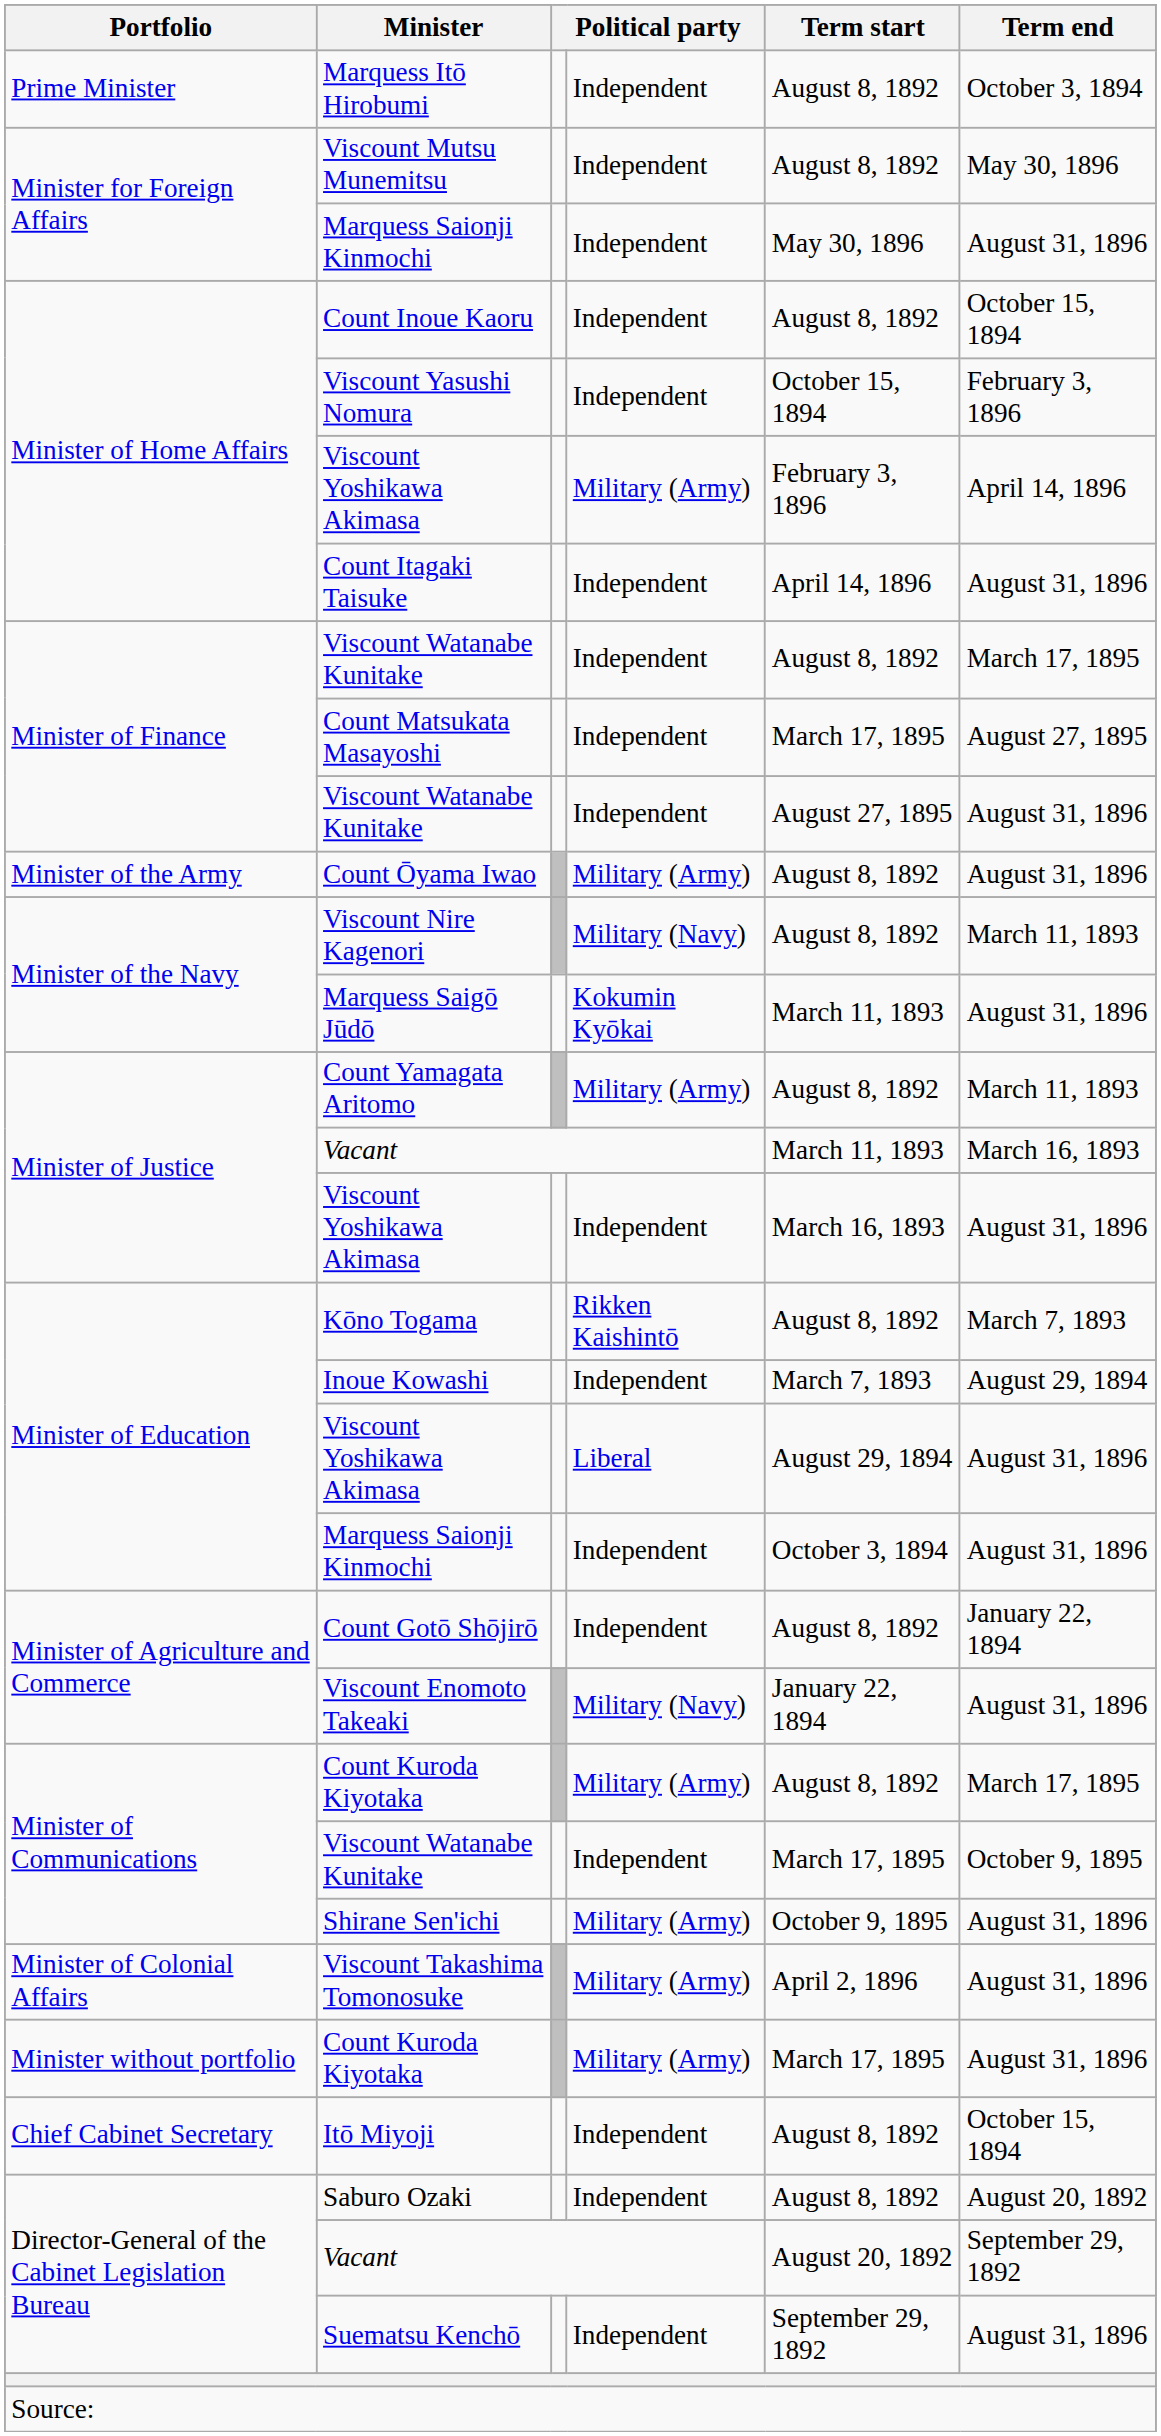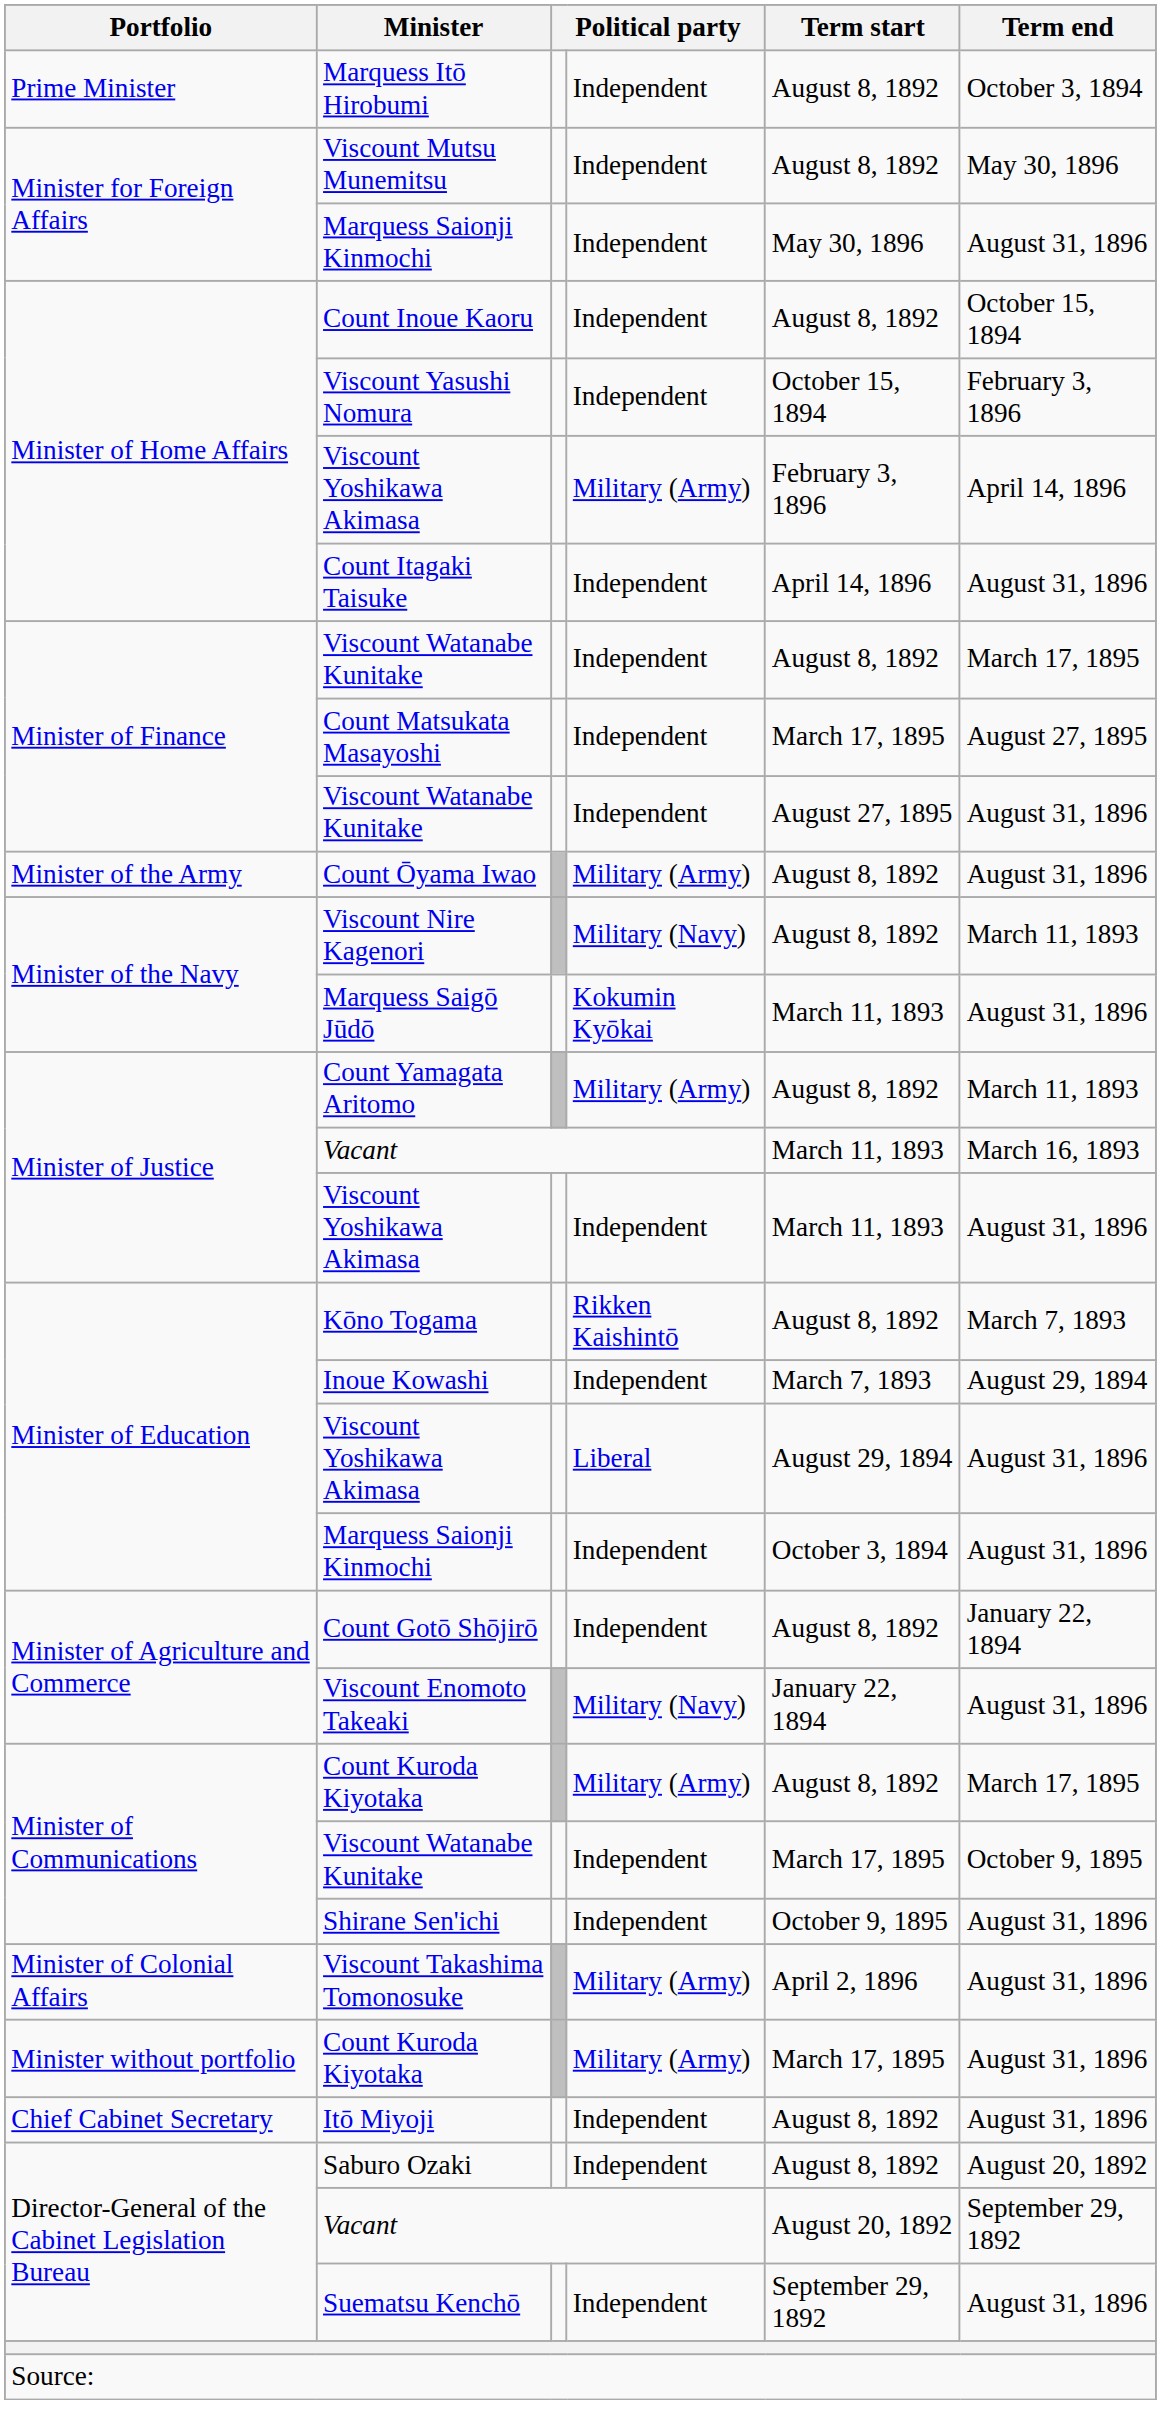(858, 1227) March 16, 1893 -> (858, 1227) March 11, 1893
(662, 1920) Military (Army) -> (640, 1920) Independent
(1031, 2135) October 15, 1894 -> (1057, 2119) August 31, 1896
